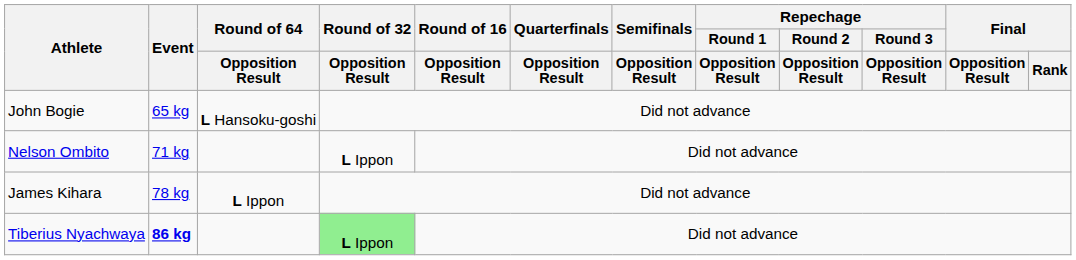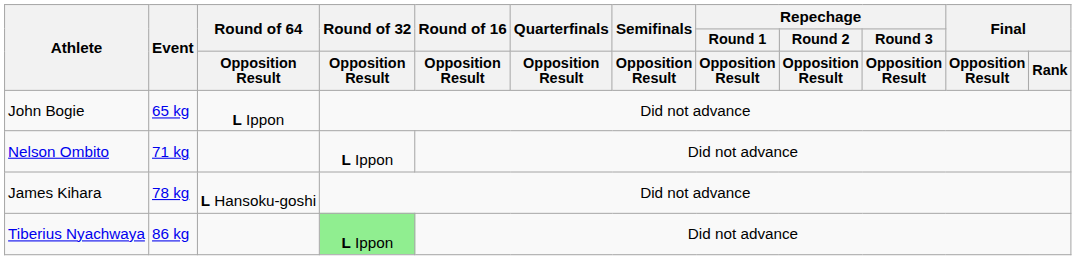(258, 119) L Hansoku-goshi -> (258, 119) L Ippon
(258, 202) L Ippon -> (258, 202) L Hansoku-goshi
(172, 234) bold -> (171, 234) normal
